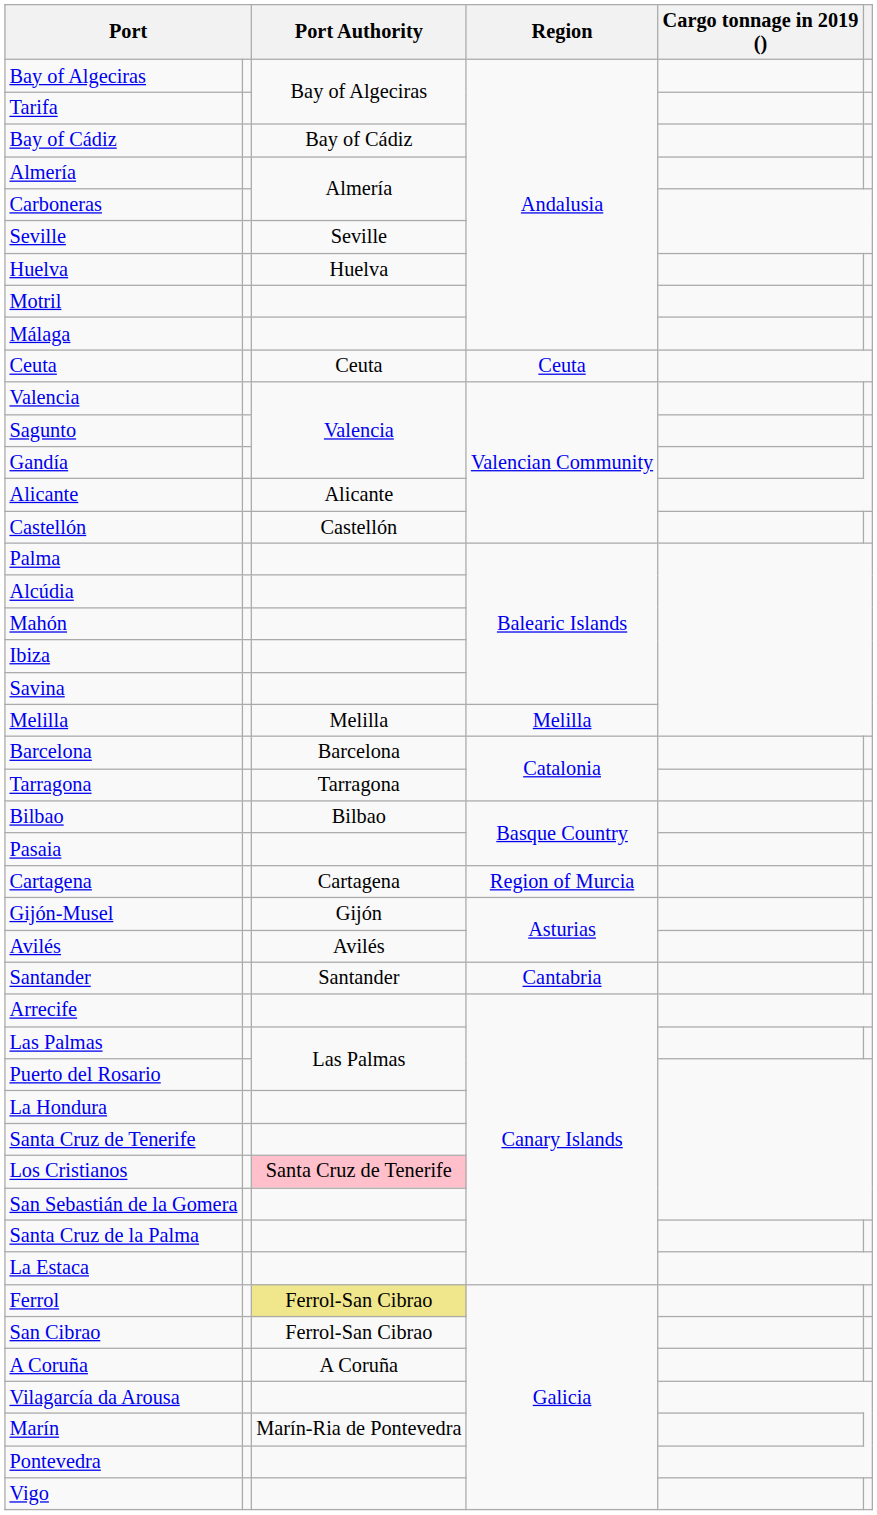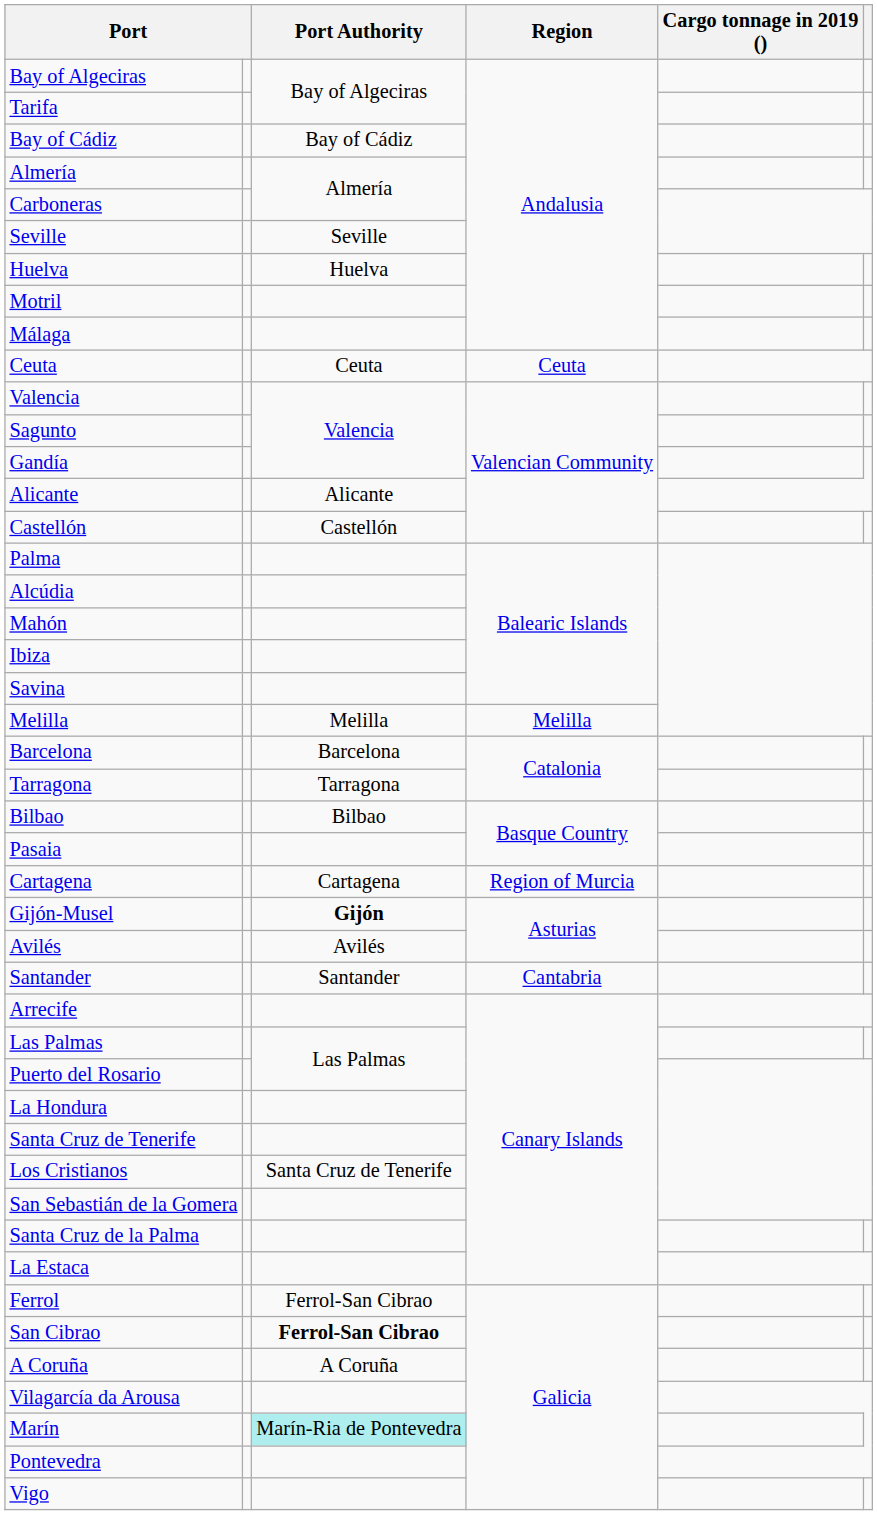(359, 913) normal -> (359, 913) bold
(359, 1171) pink background -> (359, 1171) no background
(359, 1300) khaki background -> (359, 1300) no background
(359, 1332) normal -> (359, 1332) bold
(359, 1429) no background -> (359, 1429) paleturquoise background
